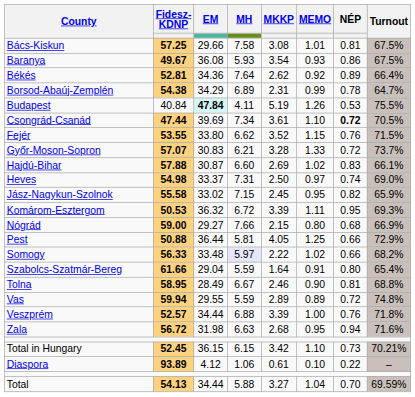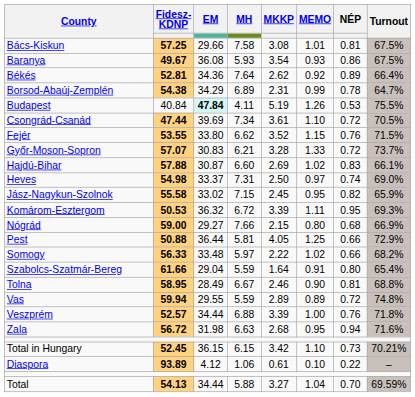(350, 121) bold -> (350, 121) normal
(244, 255) lavender background -> (244, 255) no background
